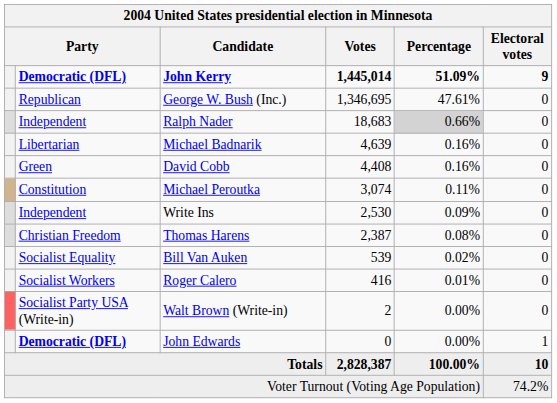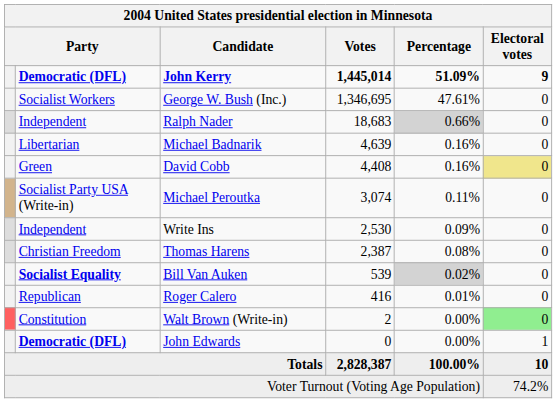(50, 99) Republican -> (67, 99) Socialist Workers
(545, 167) no background -> (545, 167) khaki background
(52, 190) Constitution -> (73, 198) Socialist Party USA (Write-in)
(67, 257) normal -> (70, 273) bold
(462, 257) no background -> (462, 273) lightgrey background
(67, 280) Socialist Workers -> (50, 296) Republican
(73, 310) Socialist Party USA (Write-in) -> (52, 319) Constitution
(545, 310) no background -> (545, 319) lightgreen background
